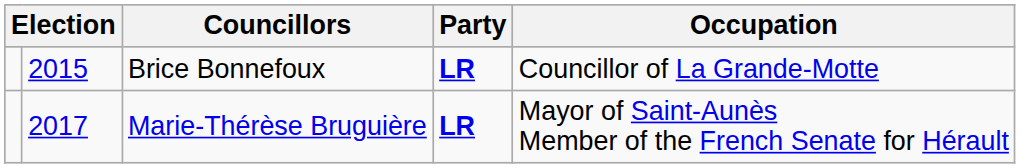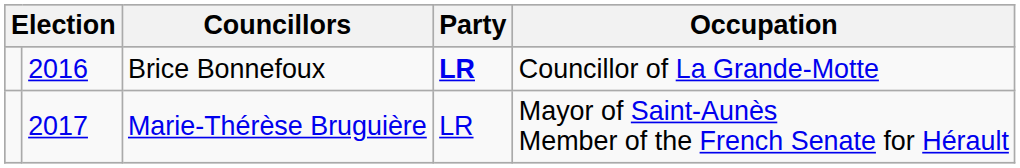(58, 68) 2015 -> (58, 68) 2016
(457, 126) bold -> (456, 126) normal
